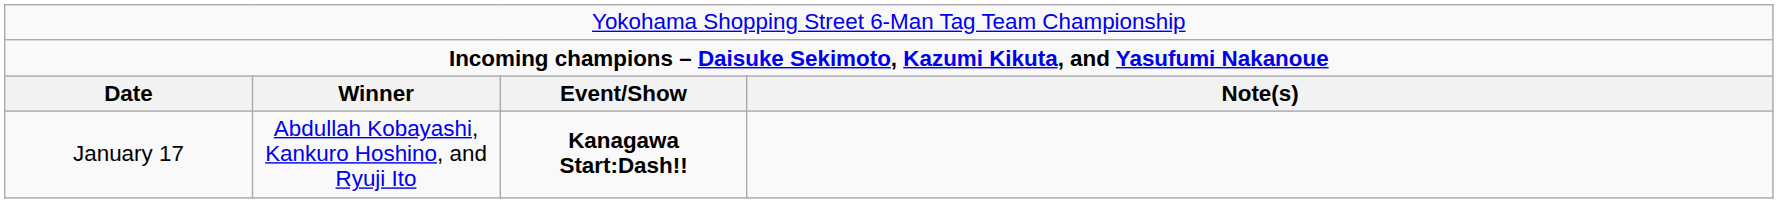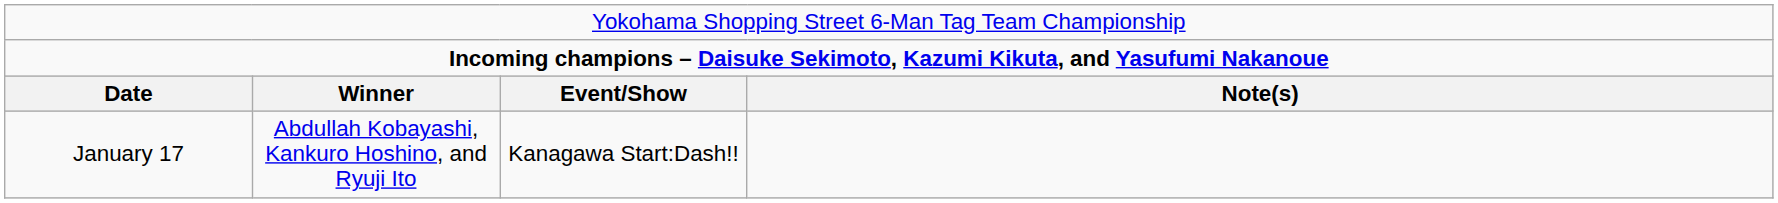(624, 154) bold -> (624, 154) normal
